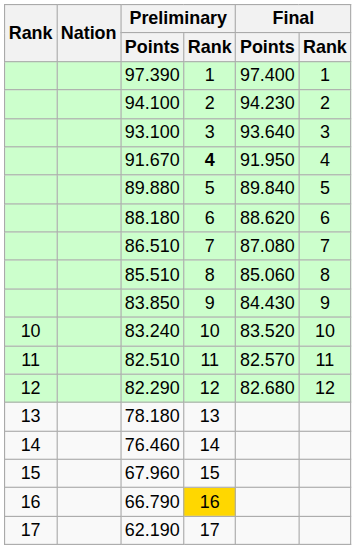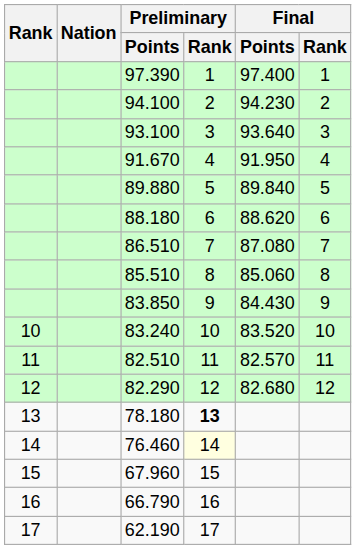(210, 160) bold -> (210, 160) normal
(210, 416) normal -> (210, 416) bold
(210, 445) no background -> (210, 445) lightyellow background
(210, 501) gold background -> (210, 501) no background
